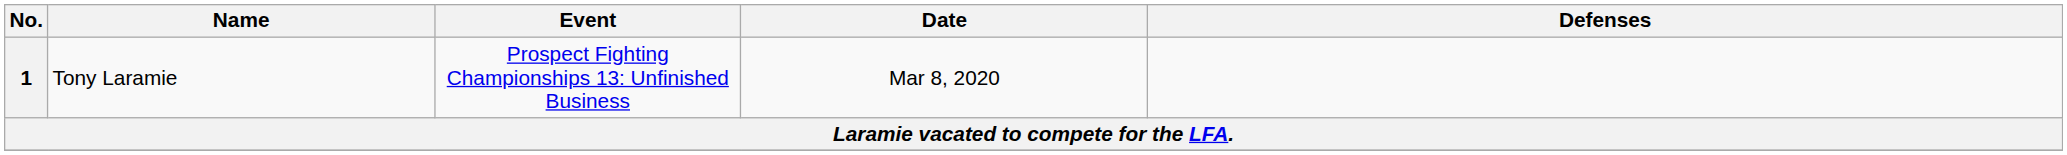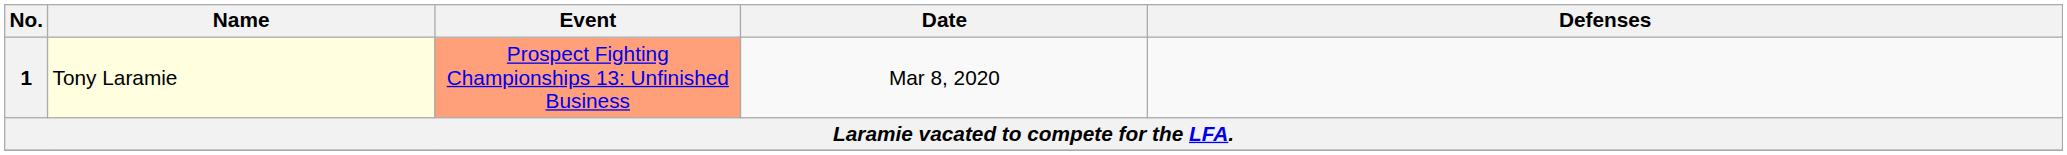(115, 77) no background -> (115, 77) lightyellow background
(588, 77) no background -> (588, 77) lightsalmon background
